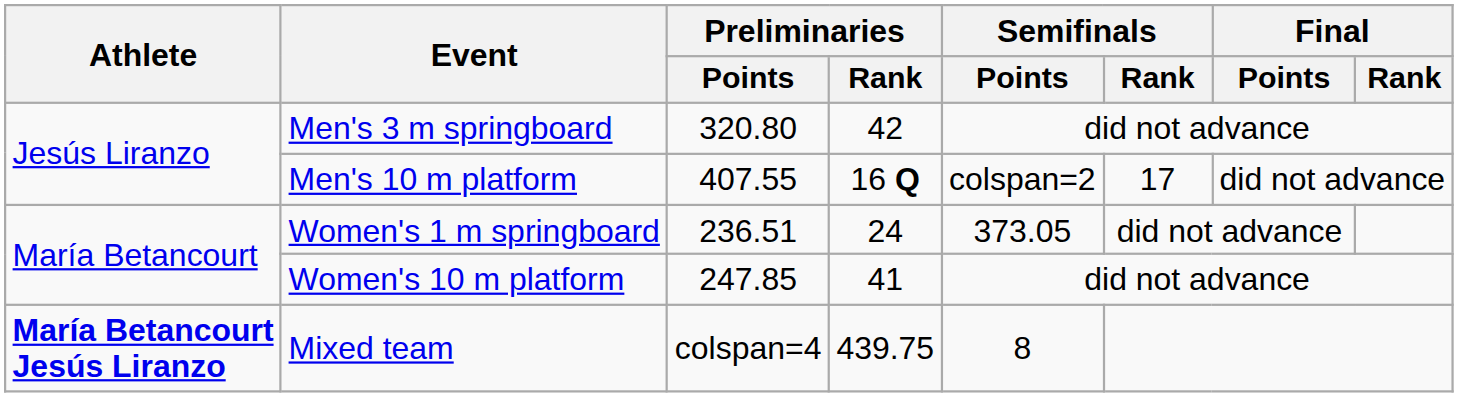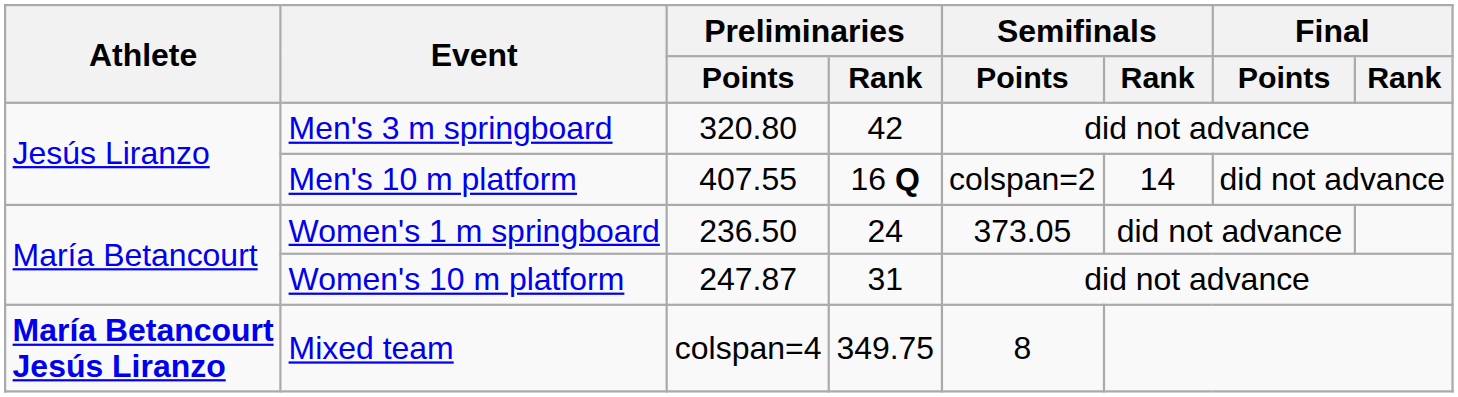(1158, 179) 17 -> (1158, 179) 14
(748, 230) 236.51 -> (748, 230) 236.50
(748, 280) 247.85 -> (748, 280) 247.87
(885, 280) 41 -> (885, 280) 31
(885, 349) 439.75 -> (885, 349) 349.75
